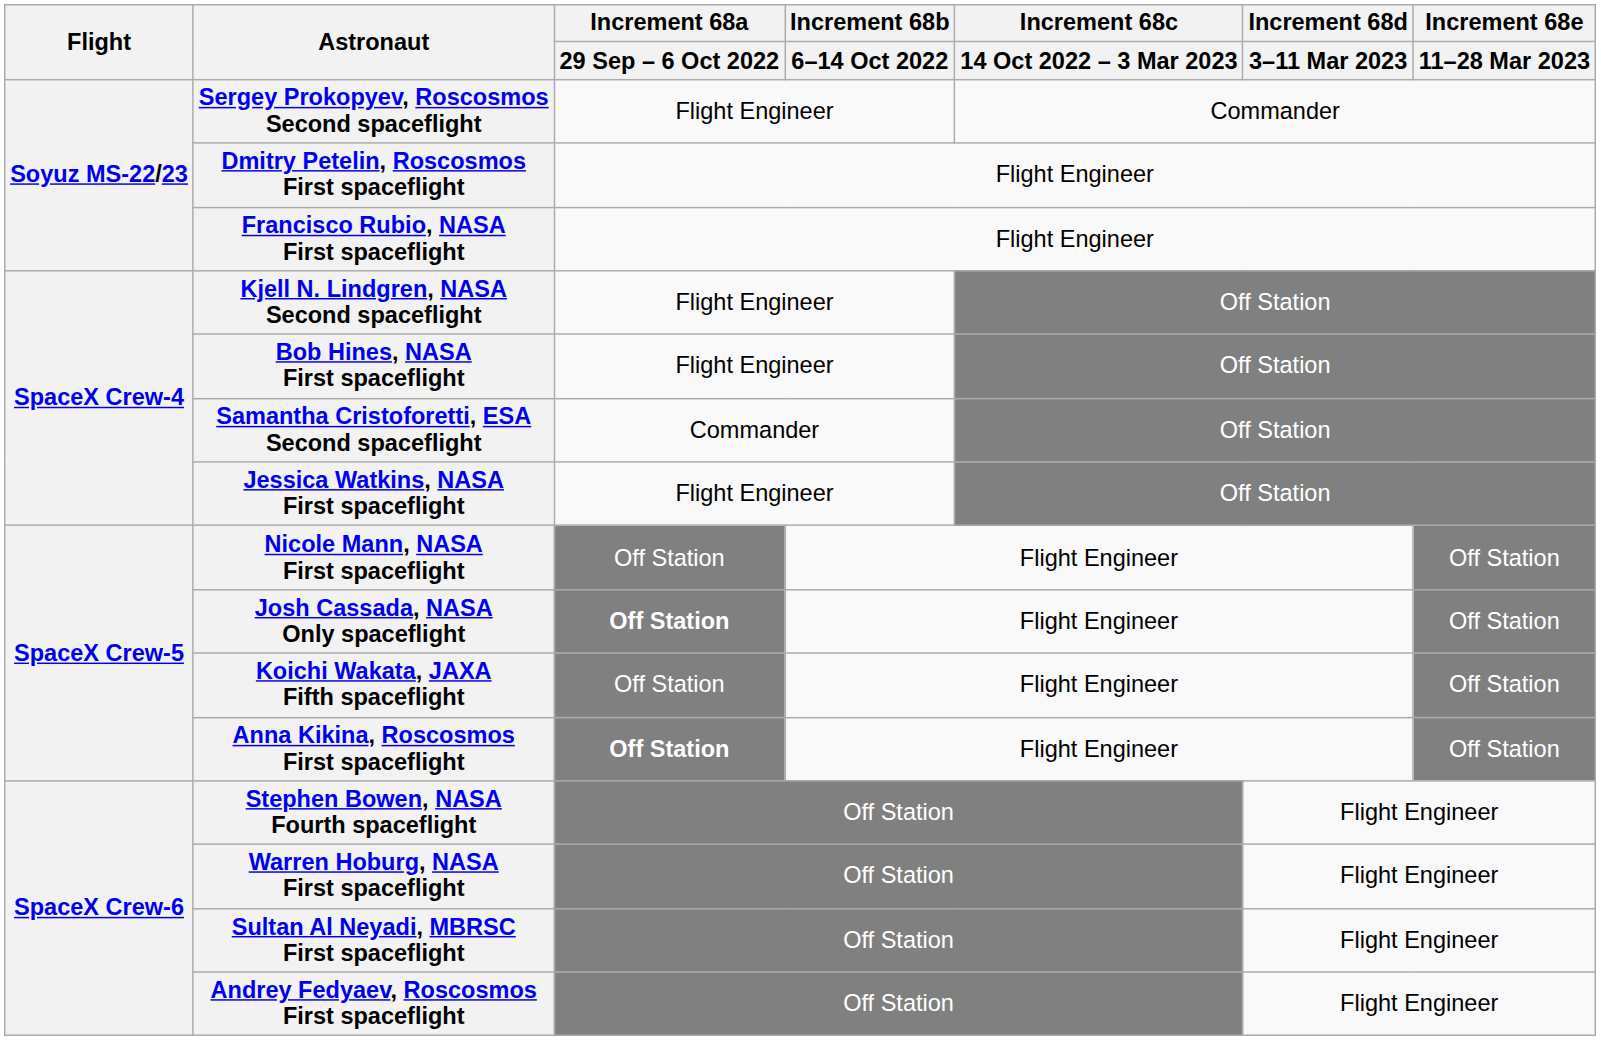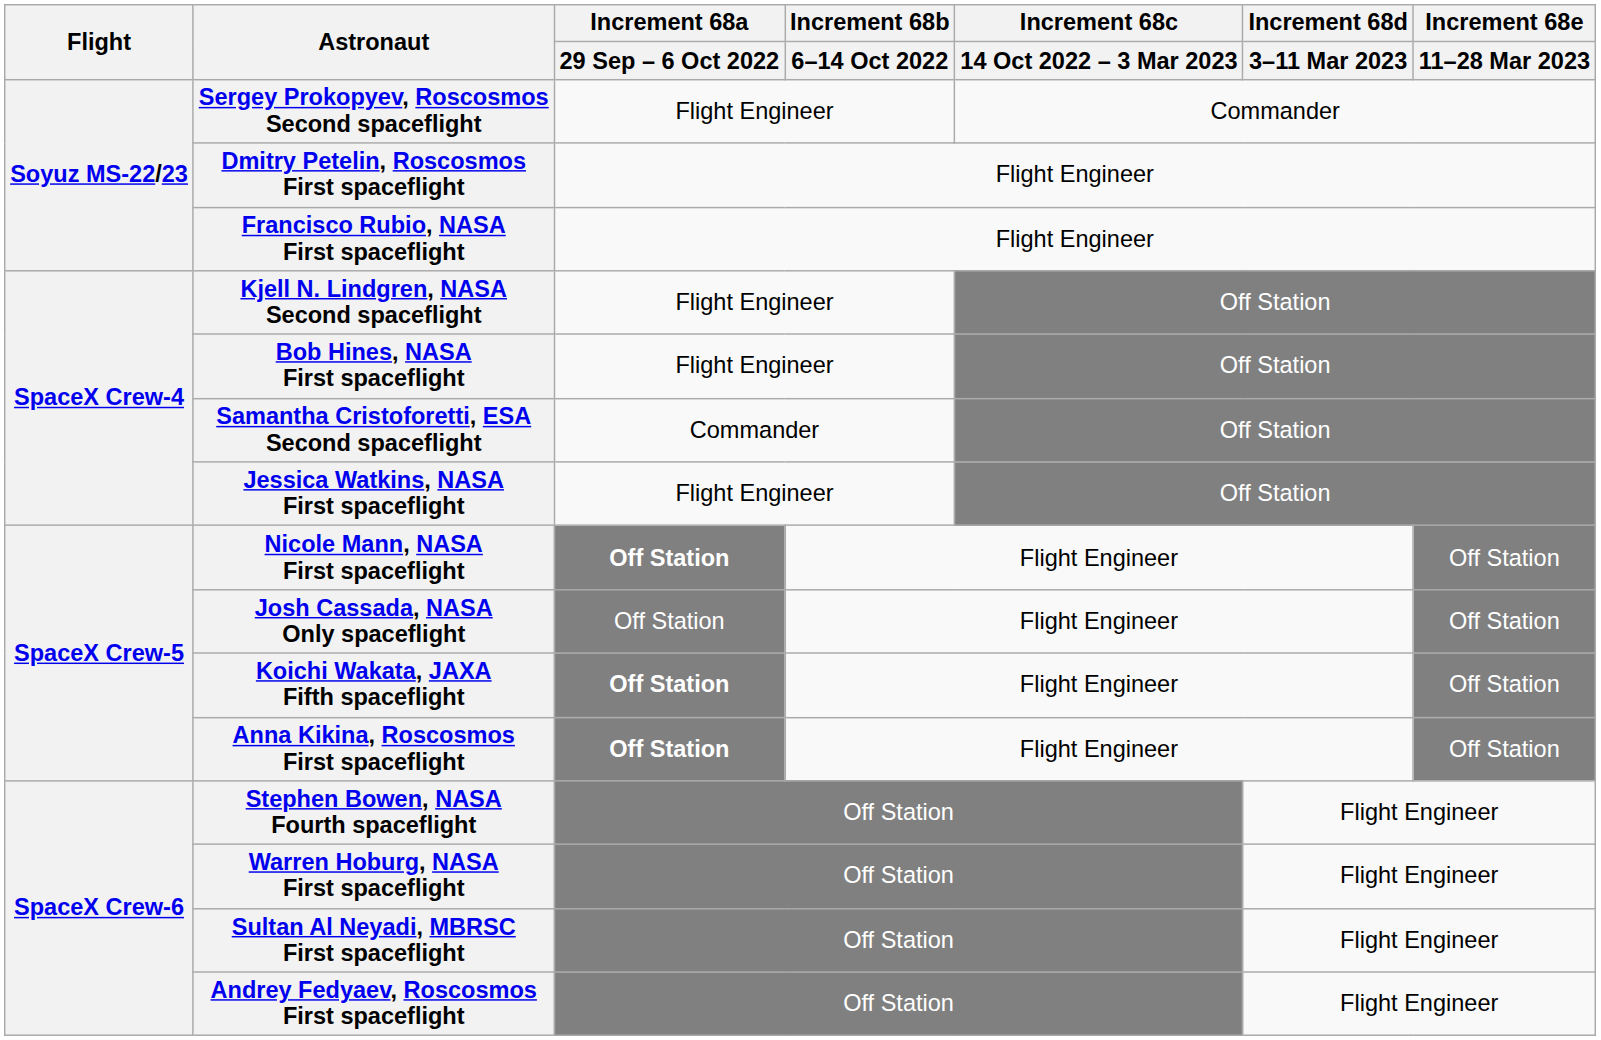(669, 557) normal -> (669, 557) bold
(669, 621) bold -> (669, 621) normal
(669, 684) normal -> (669, 684) bold
